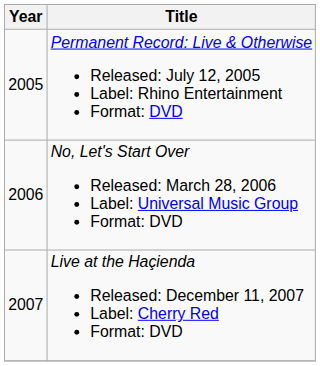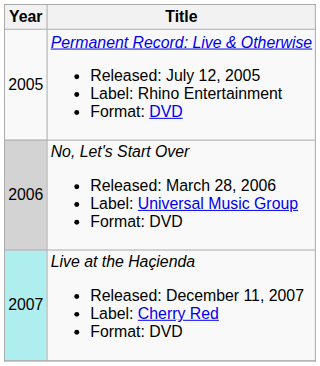(26, 195) no background -> (26, 195) lightgrey background
(26, 305) no background -> (26, 305) paleturquoise background
